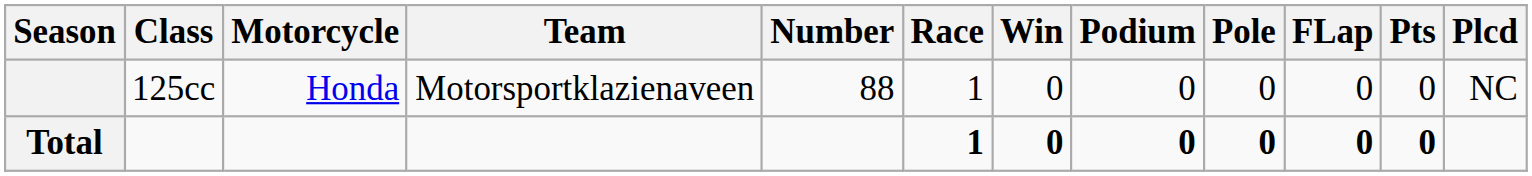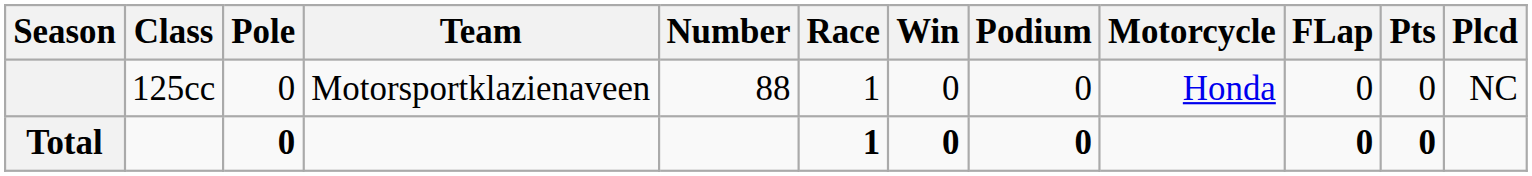columns swapped: (315, 32) <-> (1244, 32)
